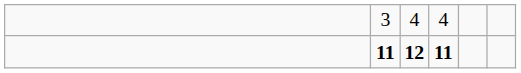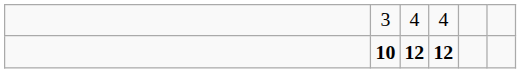(385, 51) 11 -> (385, 51) 10
(443, 51) 11 -> (443, 51) 12
